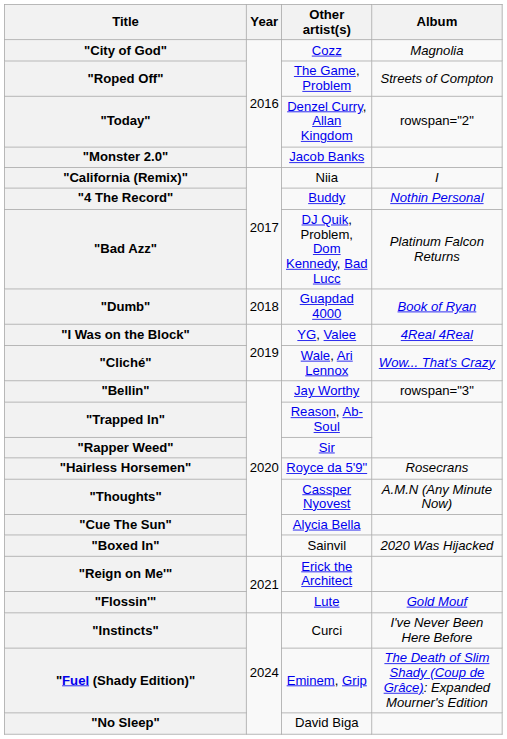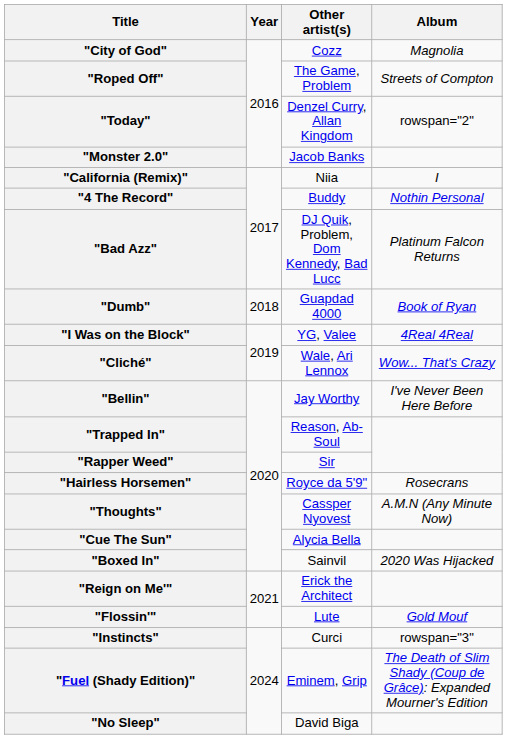(437, 391) rowspan="3" -> (437, 398) I've Never Been Here Before
(437, 630) I've Never Been Here Before -> (437, 637) rowspan="3"
